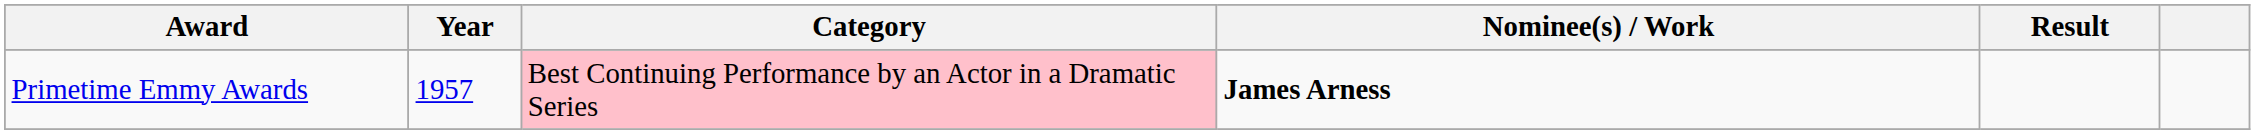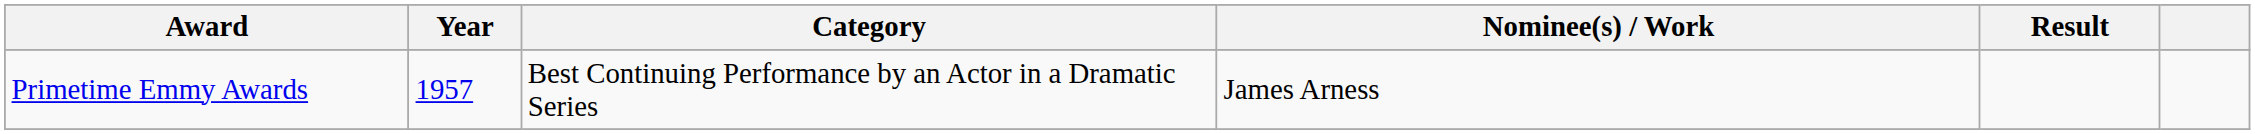(852, 89) pink background -> (852, 89) no background
(1307, 89) bold -> (1302, 89) normal
